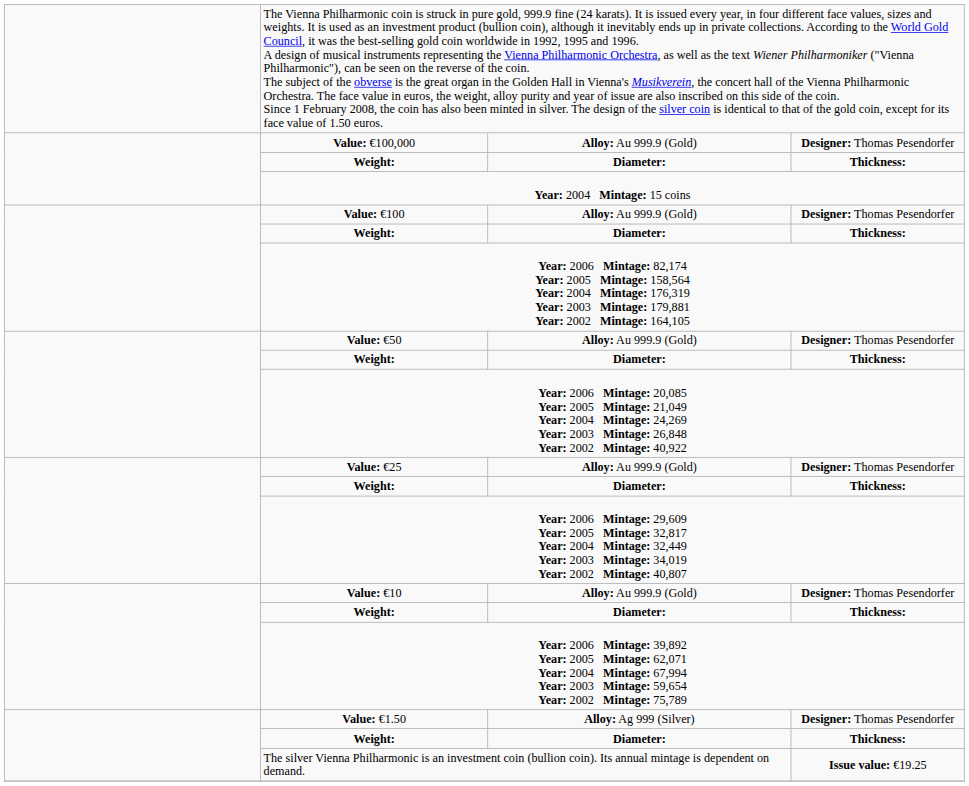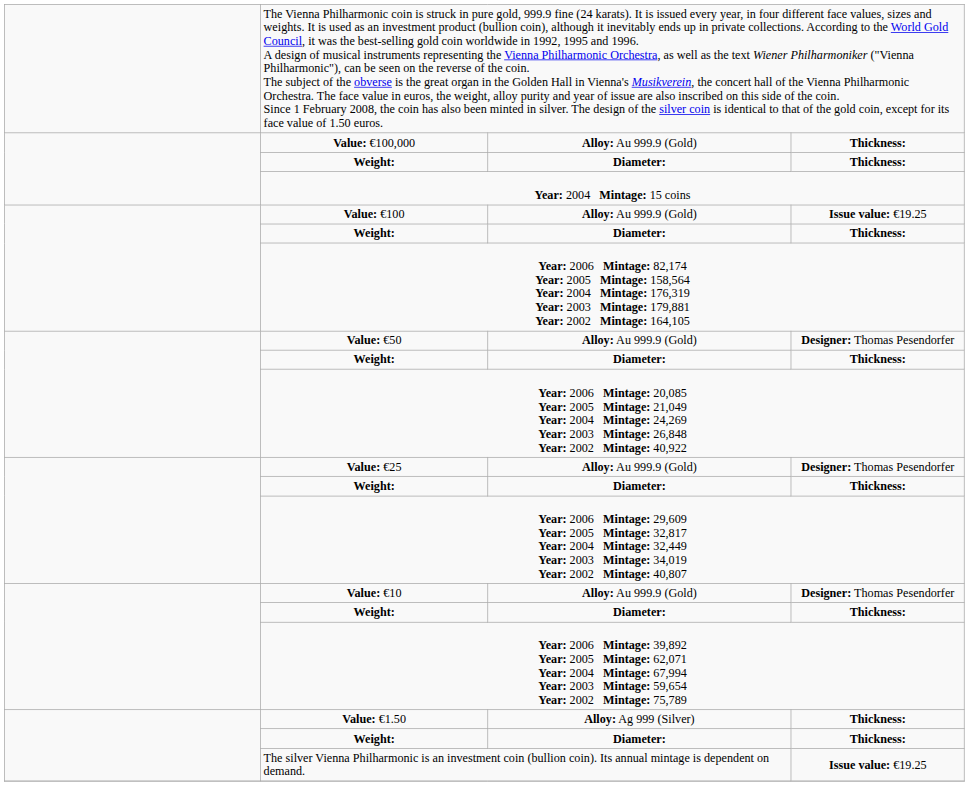(878, 142) Designer: Thomas Pesendorfer -> (878, 142) Thickness:
(878, 214) Designer: Thomas Pesendorfer -> (878, 214) Issue value: €19.25
(878, 719) Designer: Thomas Pesendorfer -> (878, 719) Thickness:
